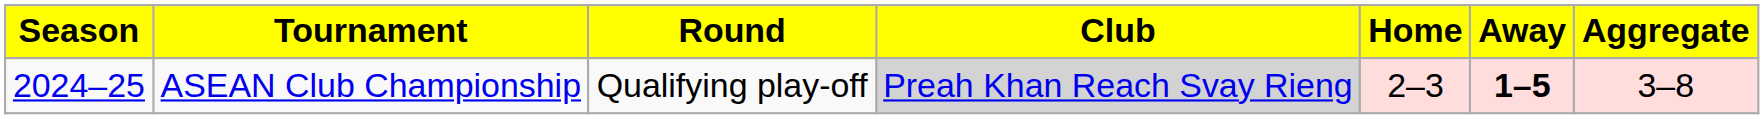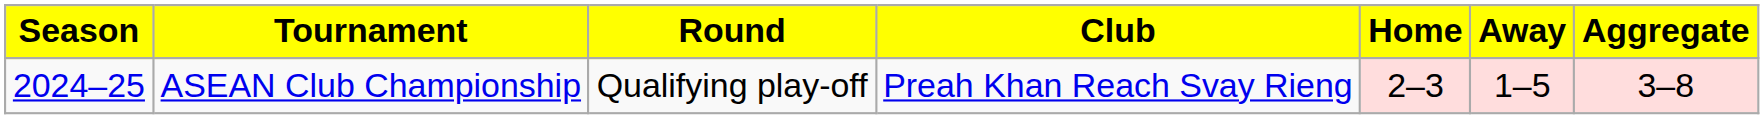(1118, 85) lightgrey background -> (1118, 85) no background
(1522, 85) bold -> (1522, 85) normal
